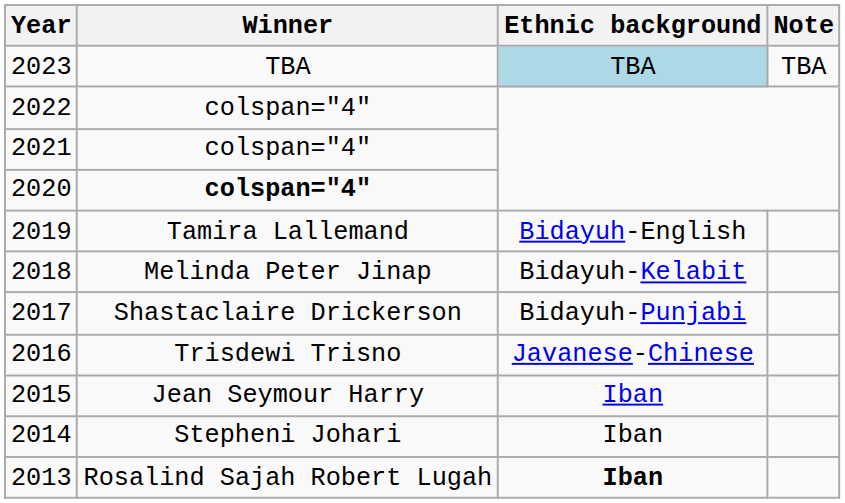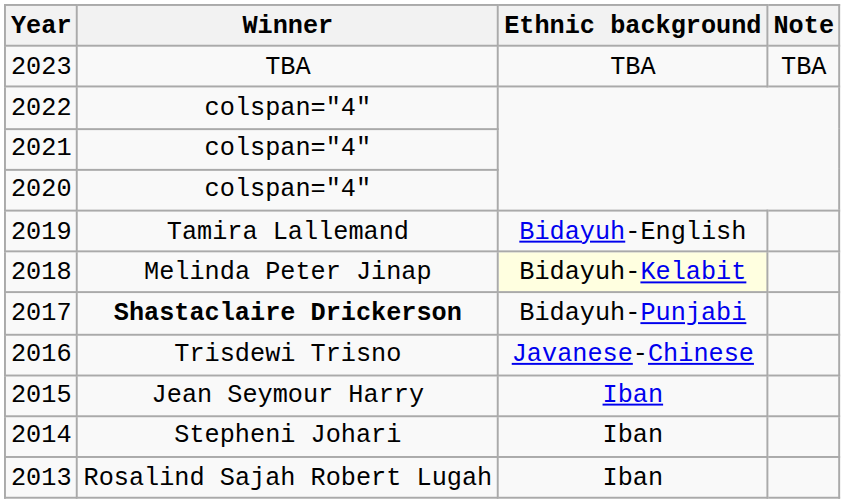(633, 67) lightblue background -> (633, 67) no background
(288, 190) bold -> (288, 190) normal
(633, 272) no background -> (633, 272) lightyellow background
(288, 313) normal -> (288, 313) bold
(633, 478) bold -> (633, 478) normal
